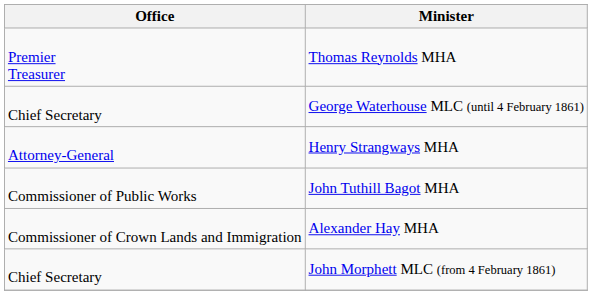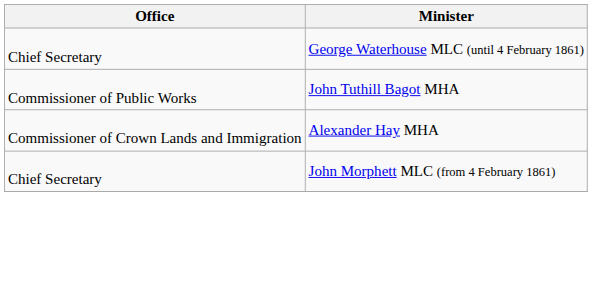- row: (382, 57)
- row: (384, 147)
